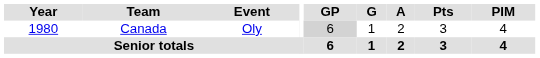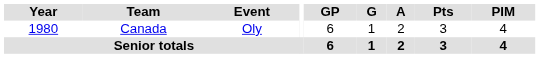(330, 28) lightgrey background -> (330, 28) no background
